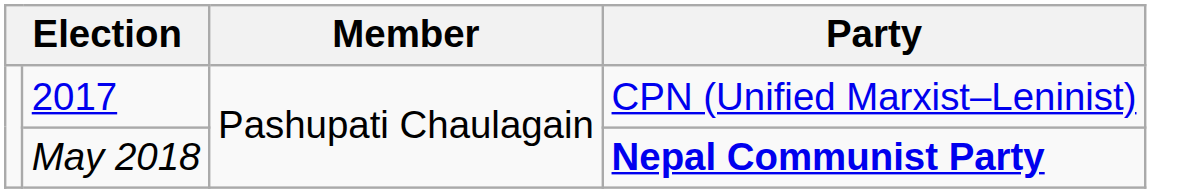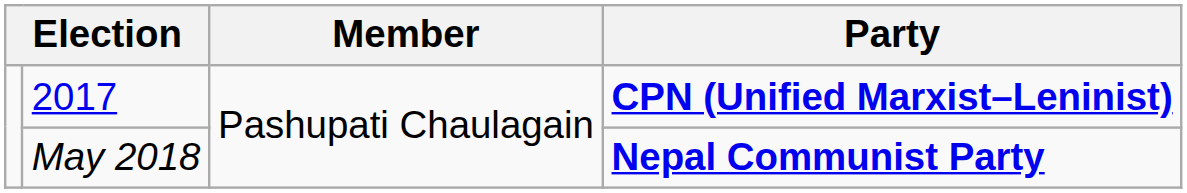(874, 95) normal -> (892, 95) bold
